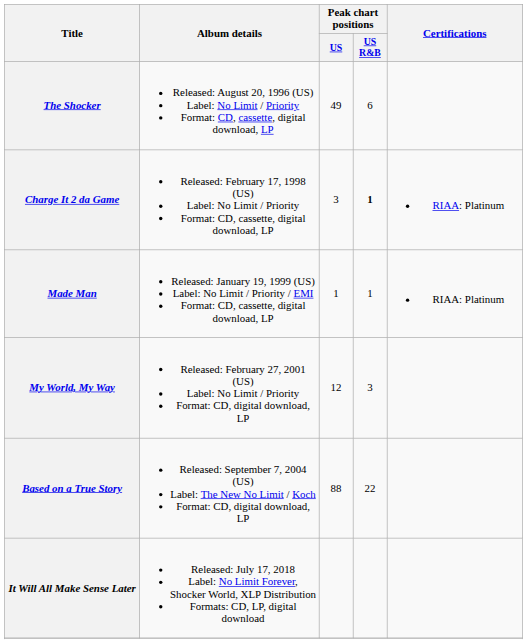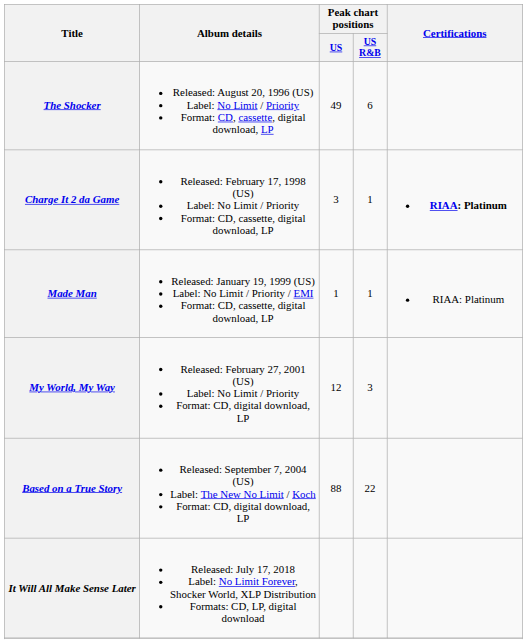(370, 199) bold -> (370, 199) normal
(455, 206) normal -> (455, 206) bold
